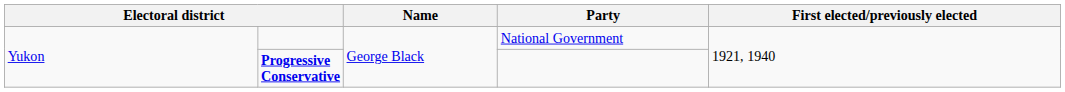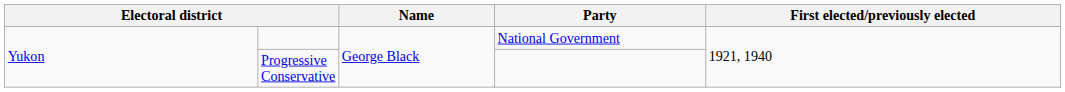(301, 68) bold -> (298, 68) normal
